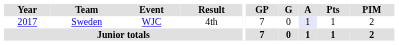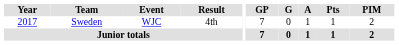(308, 22) lavender background -> (308, 22) no background
